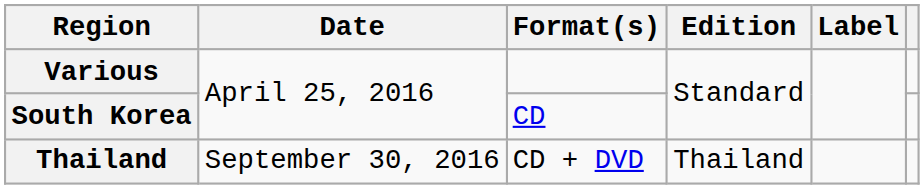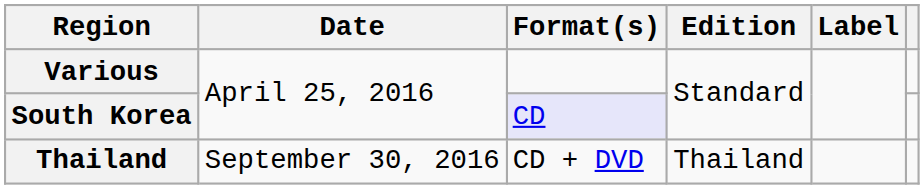(529, 116) no background -> (529, 116) lavender background
